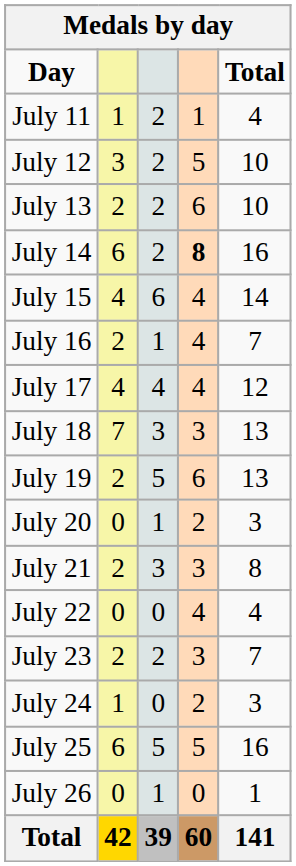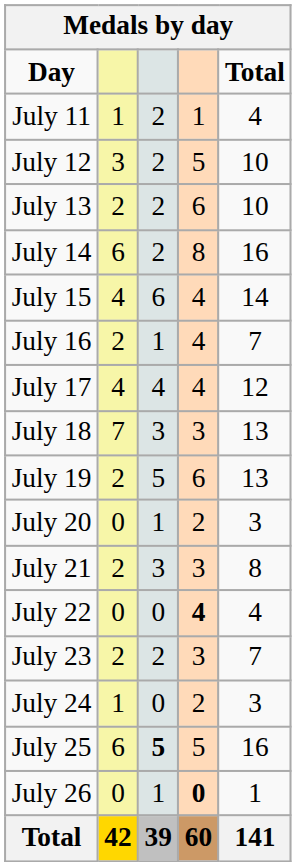(198, 251) bold -> (198, 251) normal
(198, 612) normal -> (198, 612) bold
(158, 747) normal -> (158, 747) bold
(198, 793) normal -> (198, 793) bold
